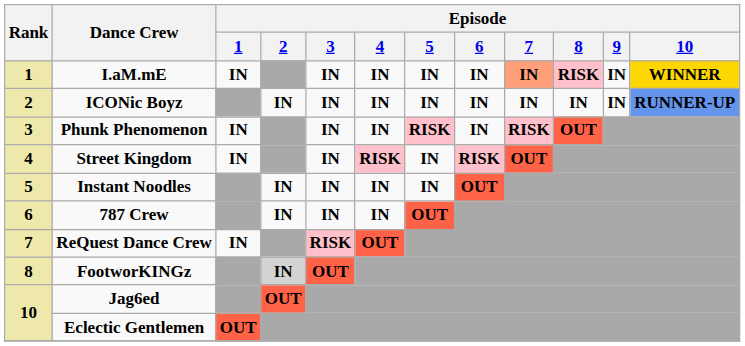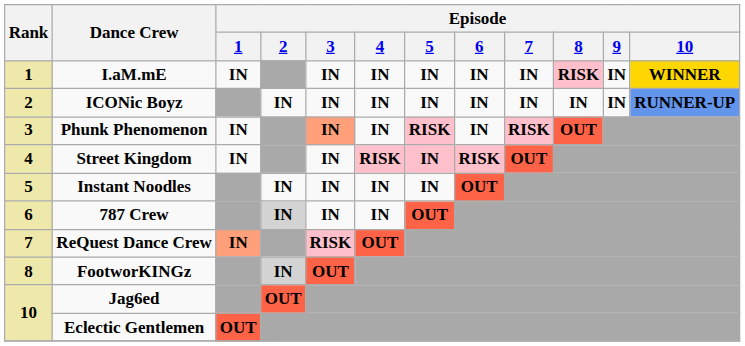(529, 74) lightsalmon background -> (529, 74) no background
(330, 130) no background -> (330, 130) lightsalmon background
(430, 158) no background -> (430, 158) pink background
(283, 214) no background -> (283, 214) lightgrey background
(238, 242) no background -> (238, 242) lightsalmon background
